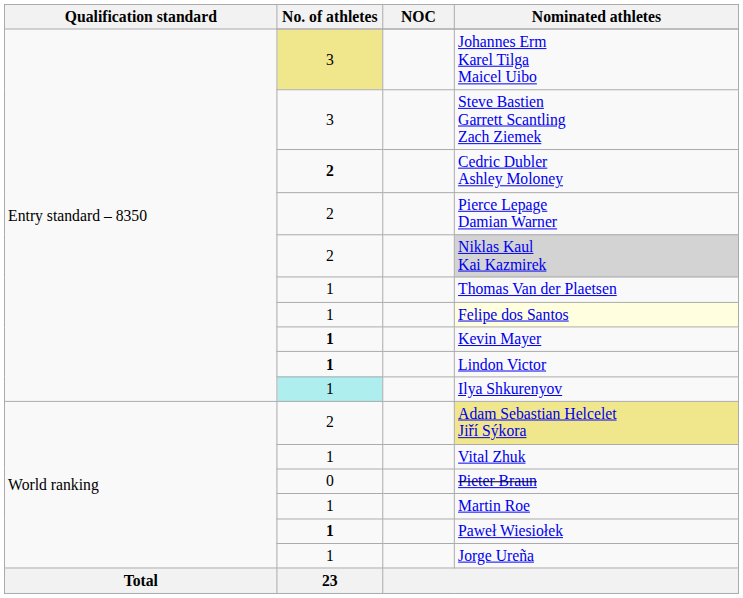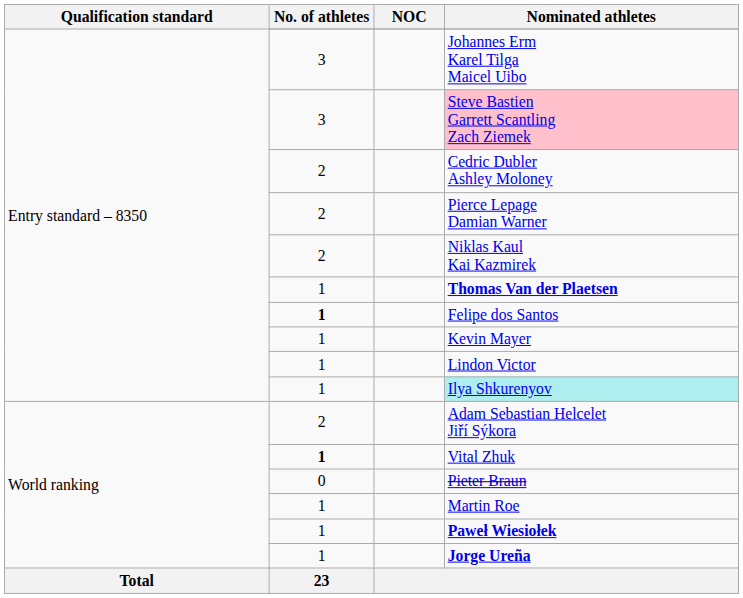(330, 59) khaki background -> (322, 59) no background
(512, 119) no background -> (501, 119) pink background
(330, 170) bold -> (322, 170) normal
(502, 255) lightgrey background -> (492, 255) no background
(537, 289) normal -> (533, 289) bold
(330, 314) normal -> (322, 314) bold
(513, 314) lightyellow background -> (503, 314) no background
(330, 339) bold -> (322, 339) normal
(330, 364) bold -> (322, 364) normal
(330, 389) paleturquoise background -> (322, 389) no background
(510, 389) no background -> (500, 389) paleturquoise background
(537, 422) khaki background -> (527, 422) no background
(330, 456) normal -> (322, 456) bold
(330, 531) bold -> (322, 531) normal
(511, 531) normal -> (502, 531) bold
(496, 555) normal -> (489, 555) bold
